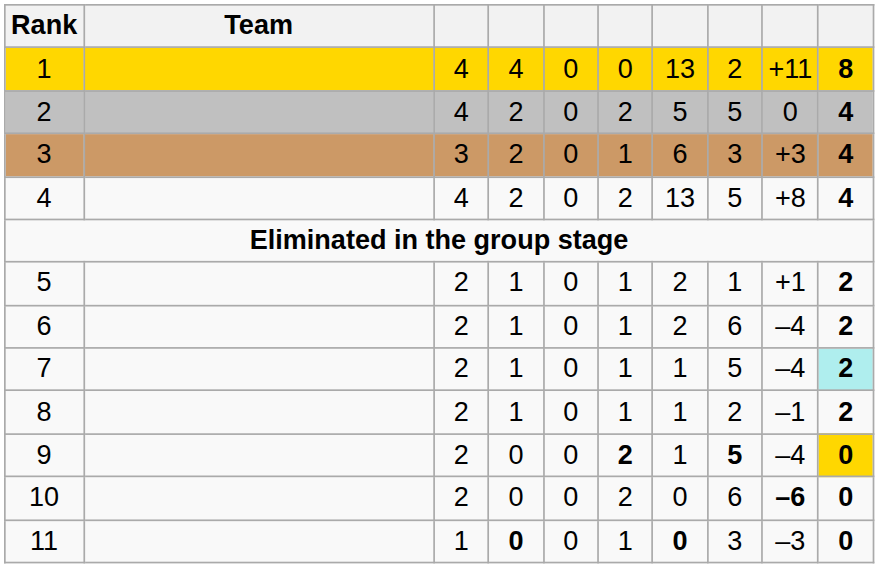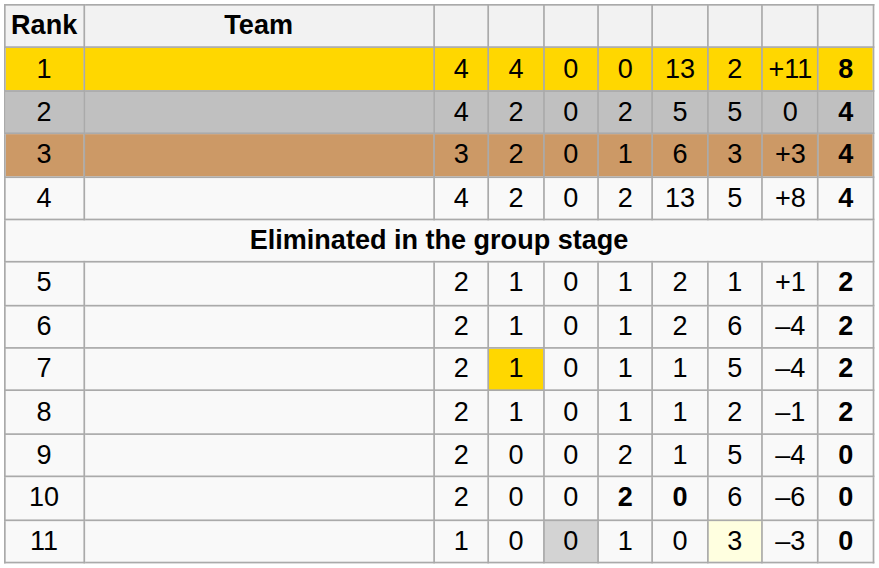(516, 369) no background -> (516, 369) gold background
(846, 369) paleturquoise background -> (846, 369) no background
(625, 454) bold -> (625, 454) normal
(735, 454) bold -> (735, 454) normal
(846, 454) gold background -> (846, 454) no background
(625, 497) normal -> (625, 497) bold
(680, 497) normal -> (680, 497) bold
(790, 497) bold -> (790, 497) normal
(516, 540) bold -> (516, 540) normal
(571, 540) no background -> (571, 540) lightgrey background
(680, 540) bold -> (680, 540) normal
(735, 540) no background -> (735, 540) lightyellow background
